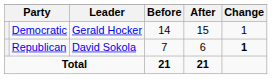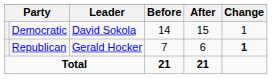(107, 30) Gerald Hocker -> (104, 30) David Sokola
(104, 47) David Sokola -> (107, 47) Gerald Hocker
